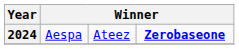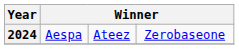(185, 34) bold -> (185, 34) normal
